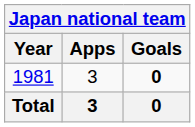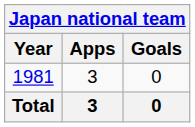(156, 77) bold -> (156, 77) normal
